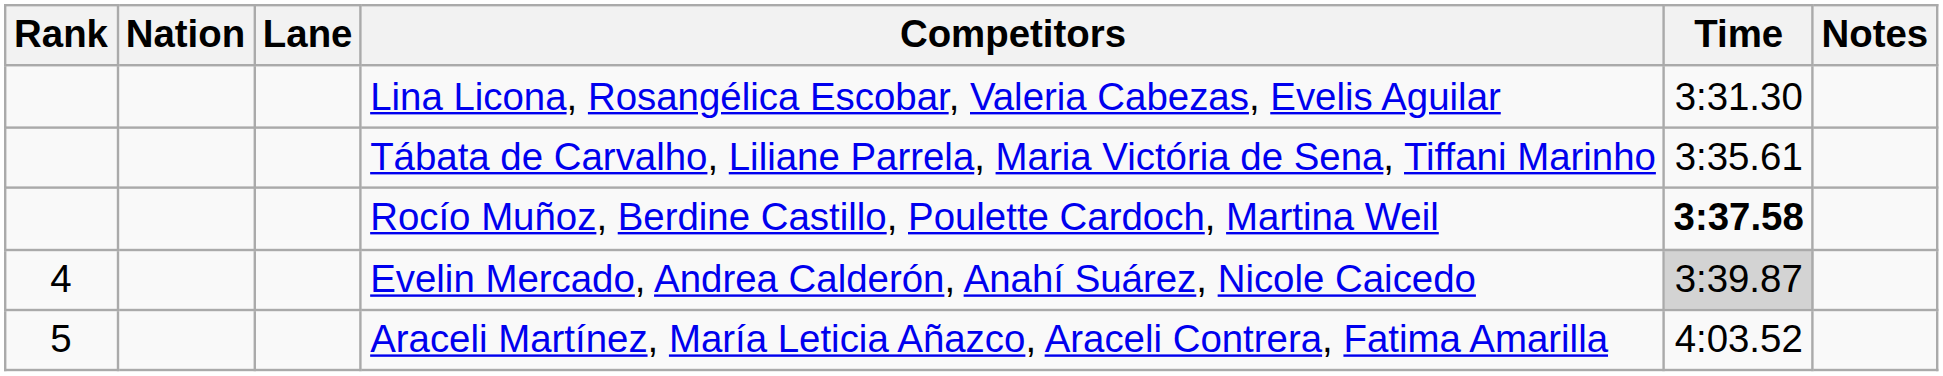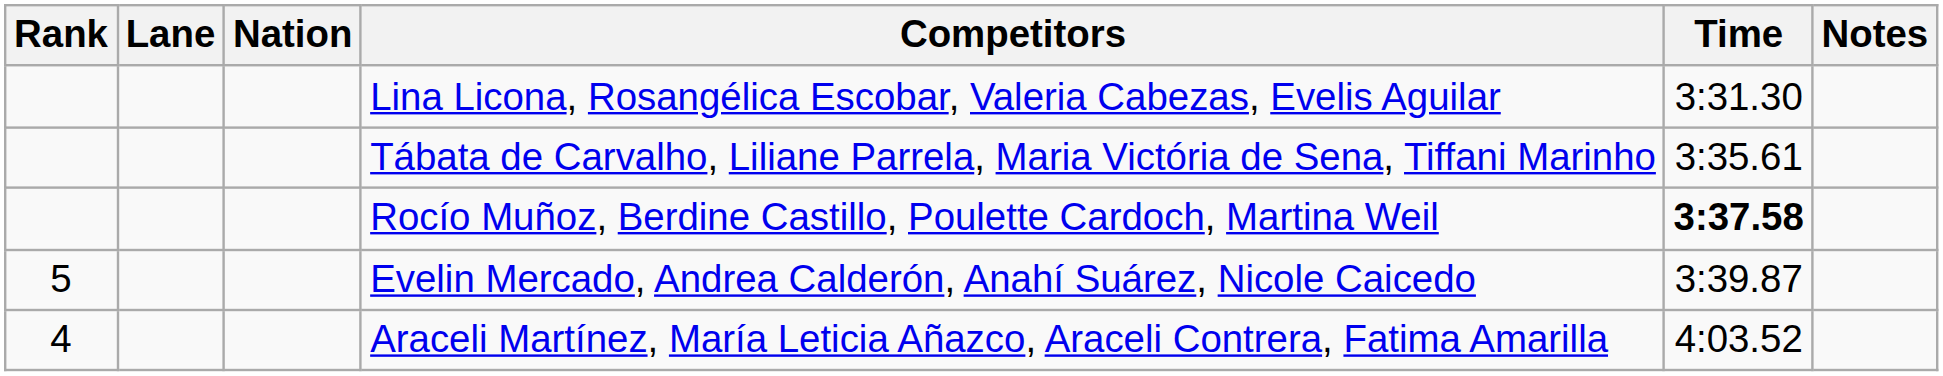columns swapped: (308, 34) <-> (185, 34)
(61, 278) 4 -> (61, 278) 5
(1739, 278) lightgrey background -> (1739, 278) no background
(61, 339) 5 -> (61, 339) 4
